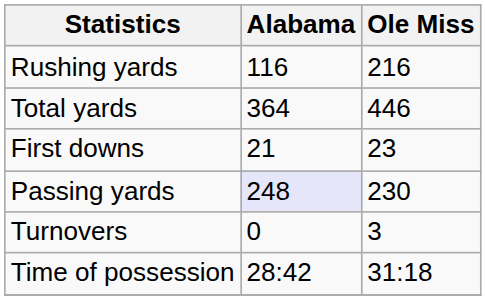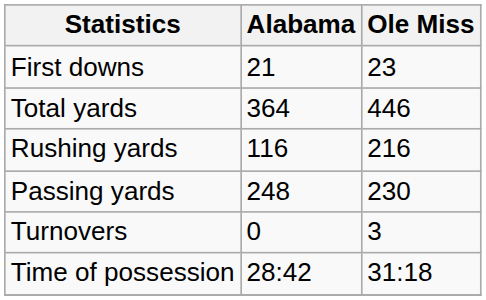rows swapped: (77, 149) <-> (94, 66)
(268, 190) lavender background -> (268, 190) no background
